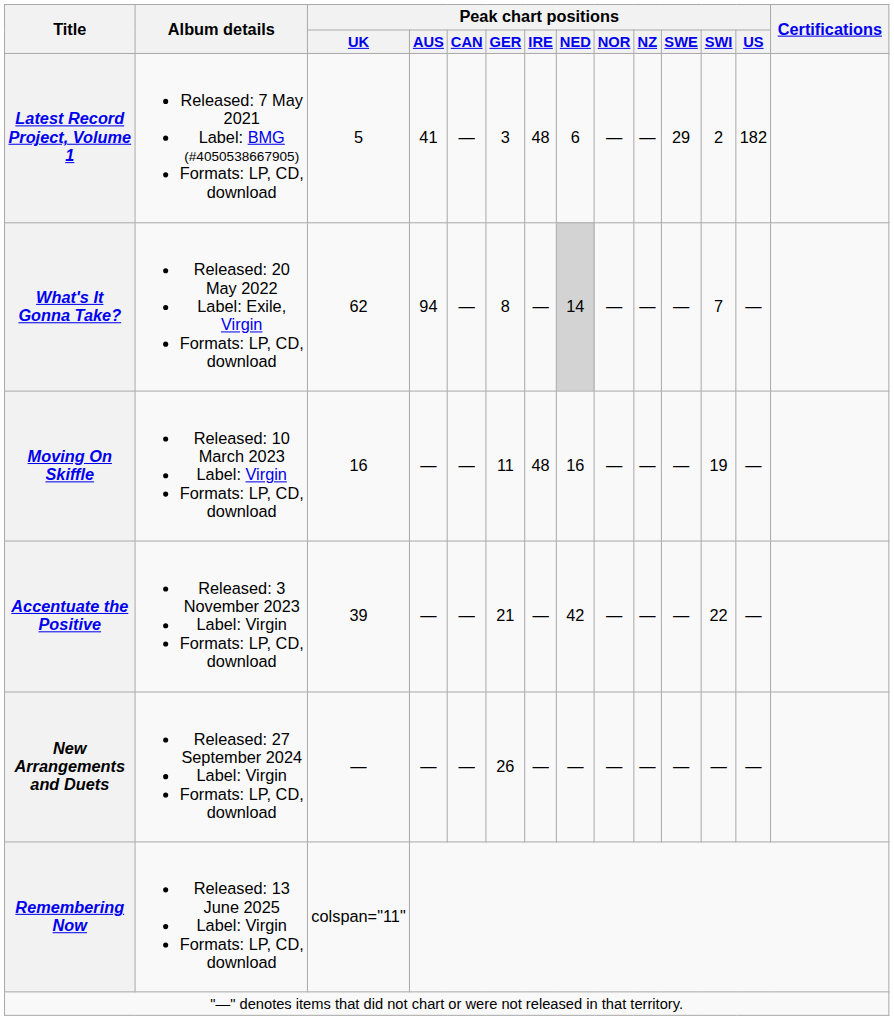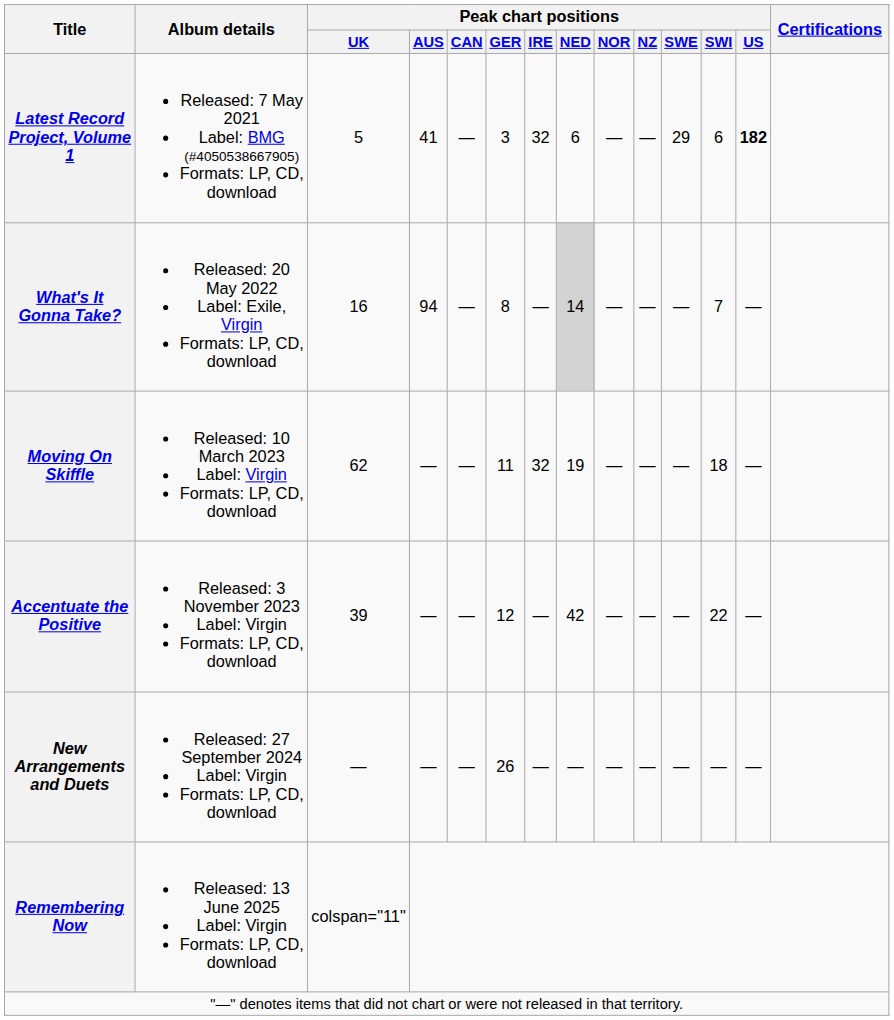(541, 137) 48 -> (541, 137) 32
(719, 137) 2 -> (719, 137) 6
(753, 137) normal -> (753, 137) bold
(359, 306) 62 -> (359, 306) 16
(359, 466) 16 -> (359, 466) 62
(541, 466) 48 -> (541, 466) 32
(575, 466) 16 -> (575, 466) 19
(719, 466) 19 -> (719, 466) 18
(505, 616) 21 -> (505, 616) 12
